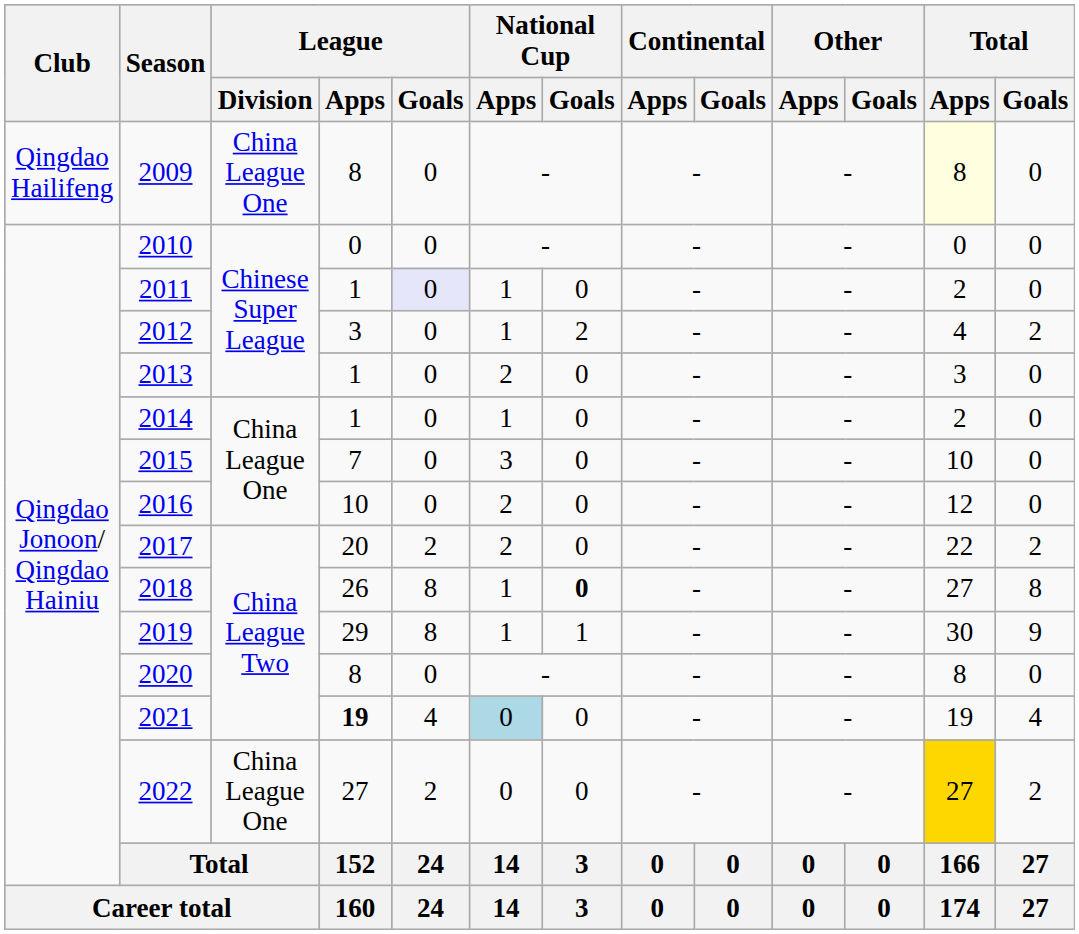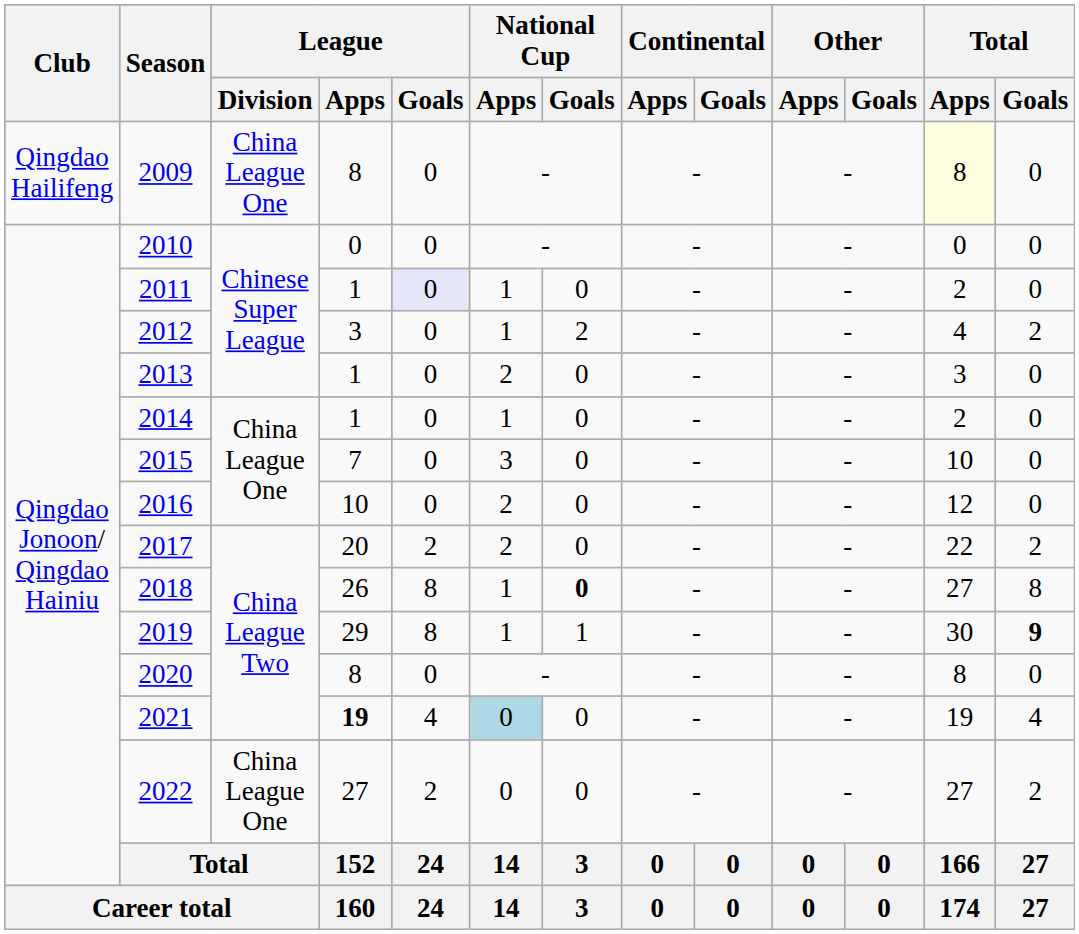(1035, 631) normal -> (1035, 631) bold
(960, 790) gold background -> (960, 790) no background
